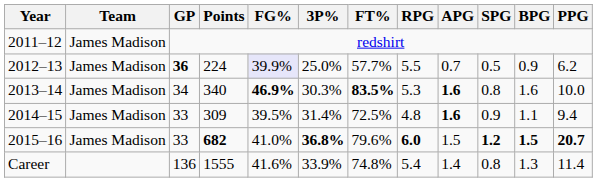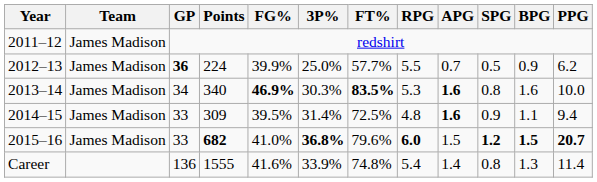(272, 66) lavender background -> (272, 66) no background
